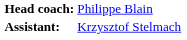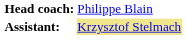(129, 26) no background -> (129, 26) khaki background
